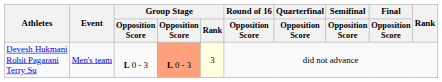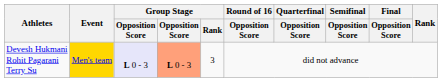(92, 60) no background -> (92, 60) gold background
(136, 65) no background -> (136, 65) lavender background
(212, 60) lightyellow background -> (212, 60) no background
